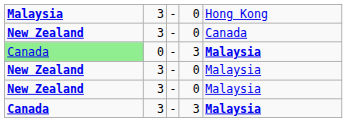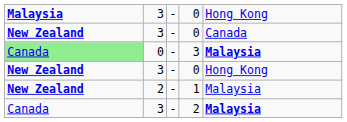(233, 70) Malaysia -> (237, 70) Hong Kong
(161, 89) 3 -> (161, 89) 2
(196, 89) 0 -> (196, 89) 1
(28, 108) bold -> (28, 108) normal
(196, 108) 3 -> (196, 108) 2
